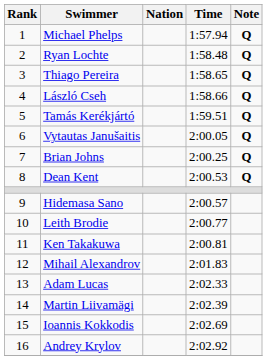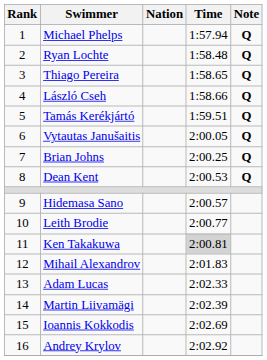(208, 243) no background -> (208, 243) lightgrey background
